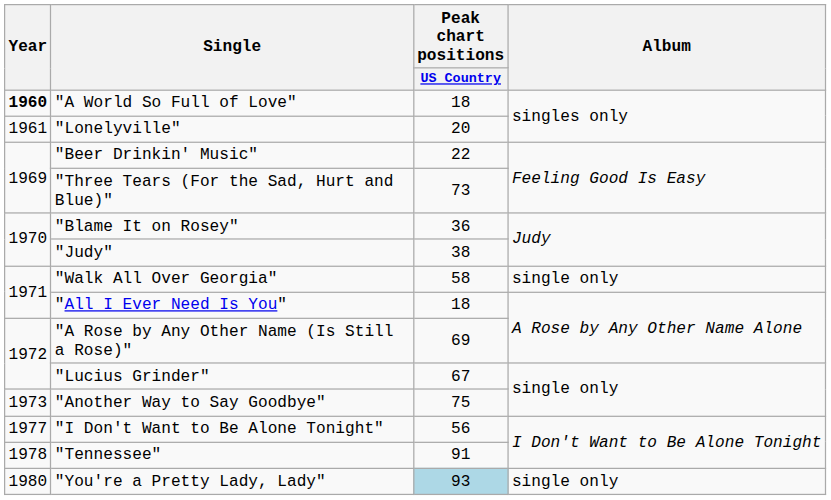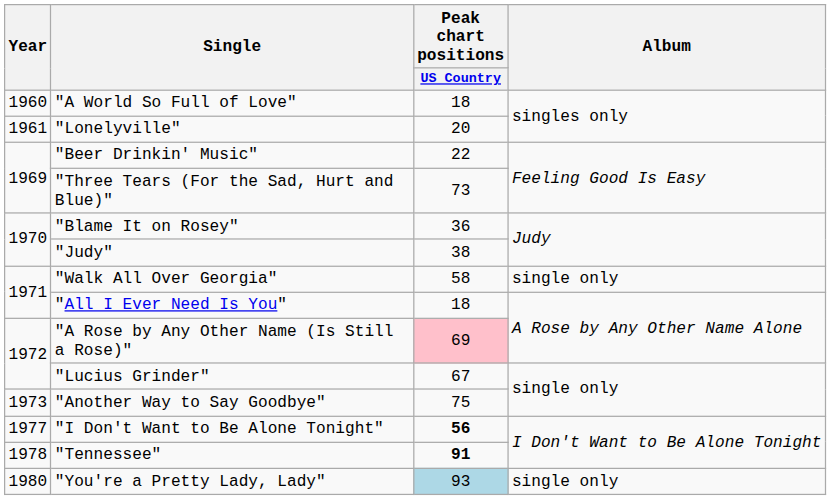(28, 103) bold -> (28, 103) normal
(461, 341) no background -> (461, 341) pink background
(461, 429) normal -> (461, 429) bold
(461, 455) normal -> (461, 455) bold
